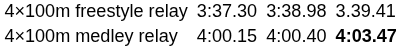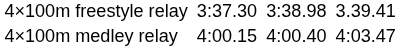(366, 36) bold -> (366, 36) normal
